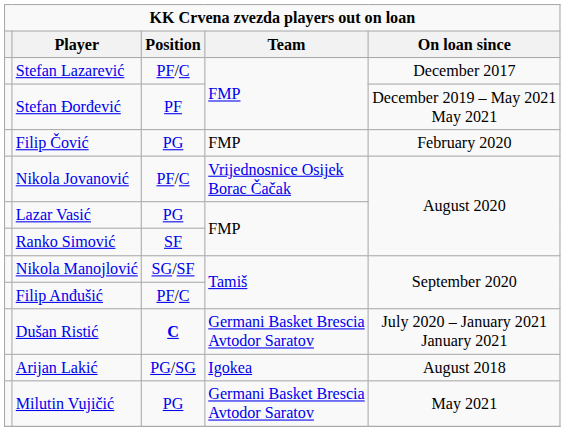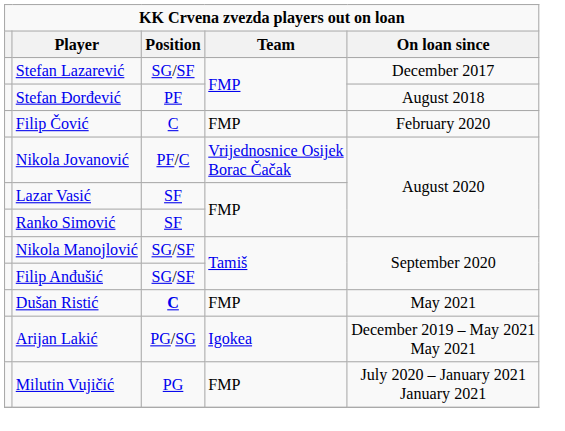(173, 71) PF/C -> (173, 71) SG/SF
(464, 107) December 2019 – May 2021 May 2021 -> (443, 97) August 2018
(173, 143) PG -> (173, 124) C
(173, 215) PG -> (173, 196) SF
(173, 295) PF/C -> (173, 276) SG/SF
(286, 331) Germani Basket Brescia Avtodor Saratov -> (224, 302) FMP
(464, 331) July 2020 – January 2021 January 2021 -> (443, 302) May 2021
(464, 367) August 2018 -> (443, 338) December 2019 – May 2021 May 2021
(286, 403) Germani Basket Brescia Avtodor Saratov -> (224, 384) FMP
(464, 403) May 2021 -> (443, 384) July 2020 – January 2021 January 2021
